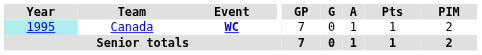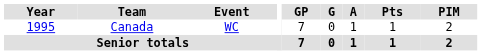(41, 27) paleturquoise background -> (41, 27) no background
(232, 27) bold -> (232, 27) normal
